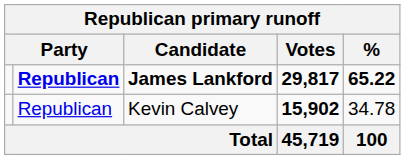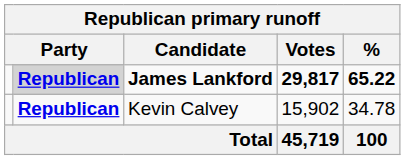(69, 79) no background -> (69, 79) lightgrey background
(65, 109) normal -> (69, 109) bold
(310, 109) bold -> (310, 109) normal
